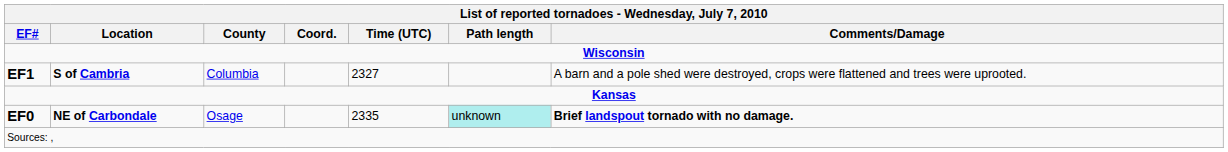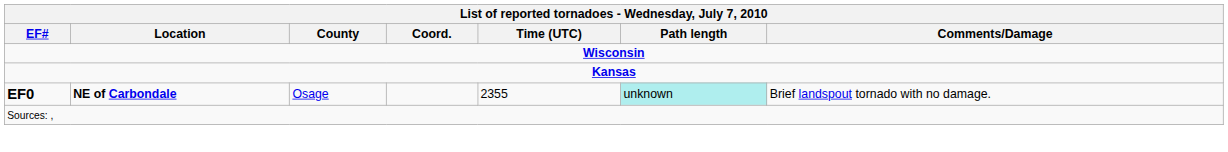- row: (21, 74)
(365, 116) 2335 -> (494, 93) 2355
(674, 116) bold -> (880, 93) normal
